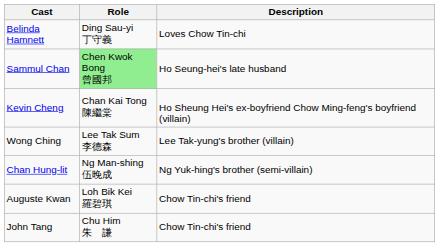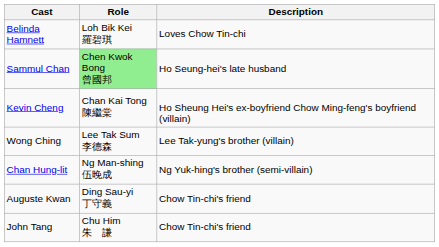(107, 33) Ding Sau-yi 丁守義 -> (107, 33) Loh Bik Kei 羅碧琪
(107, 198) Loh Bik Kei 羅碧琪 -> (107, 198) Ding Sau-yi 丁守義
